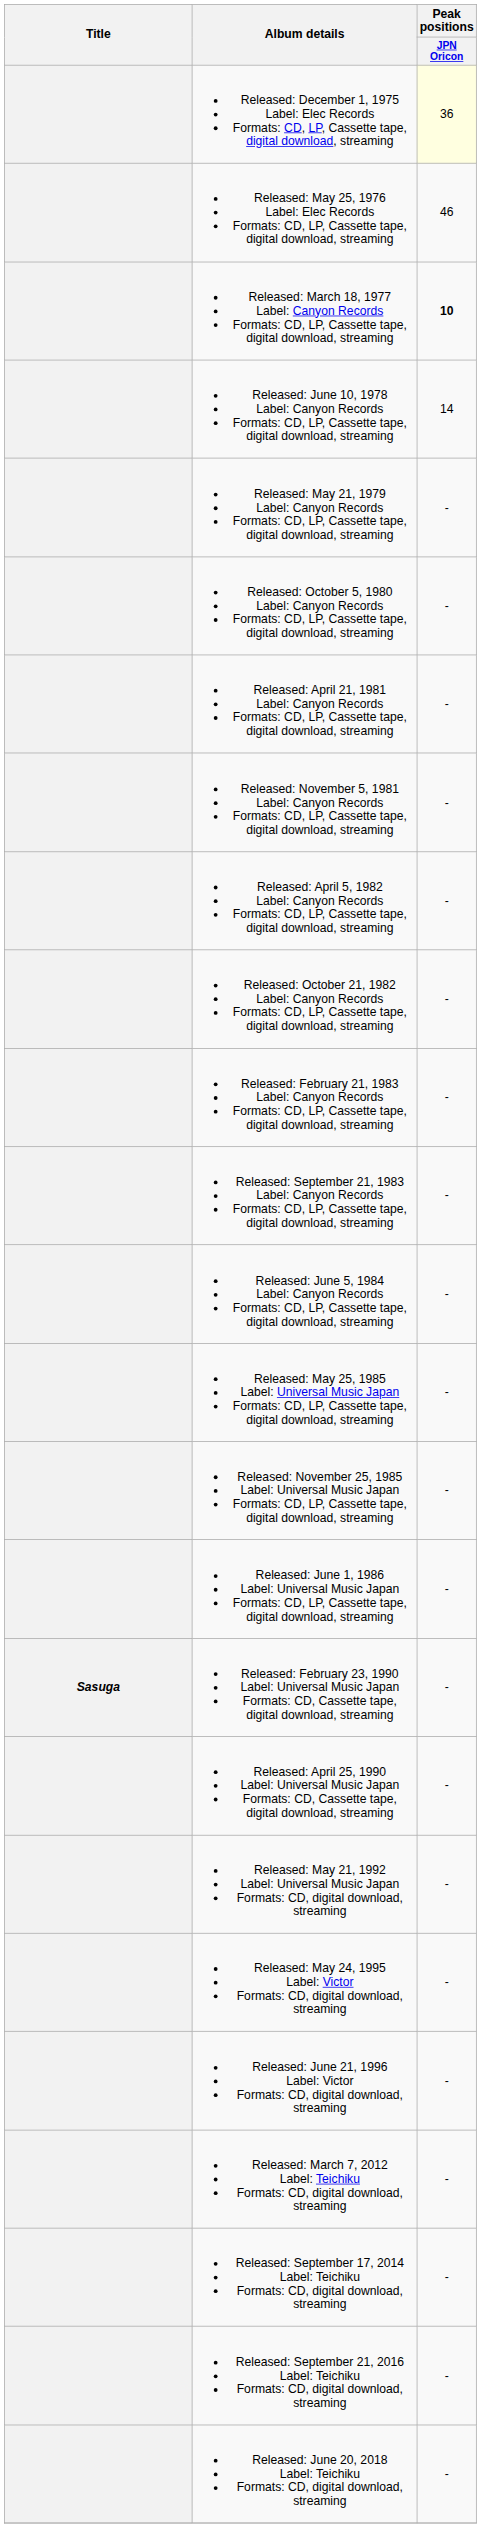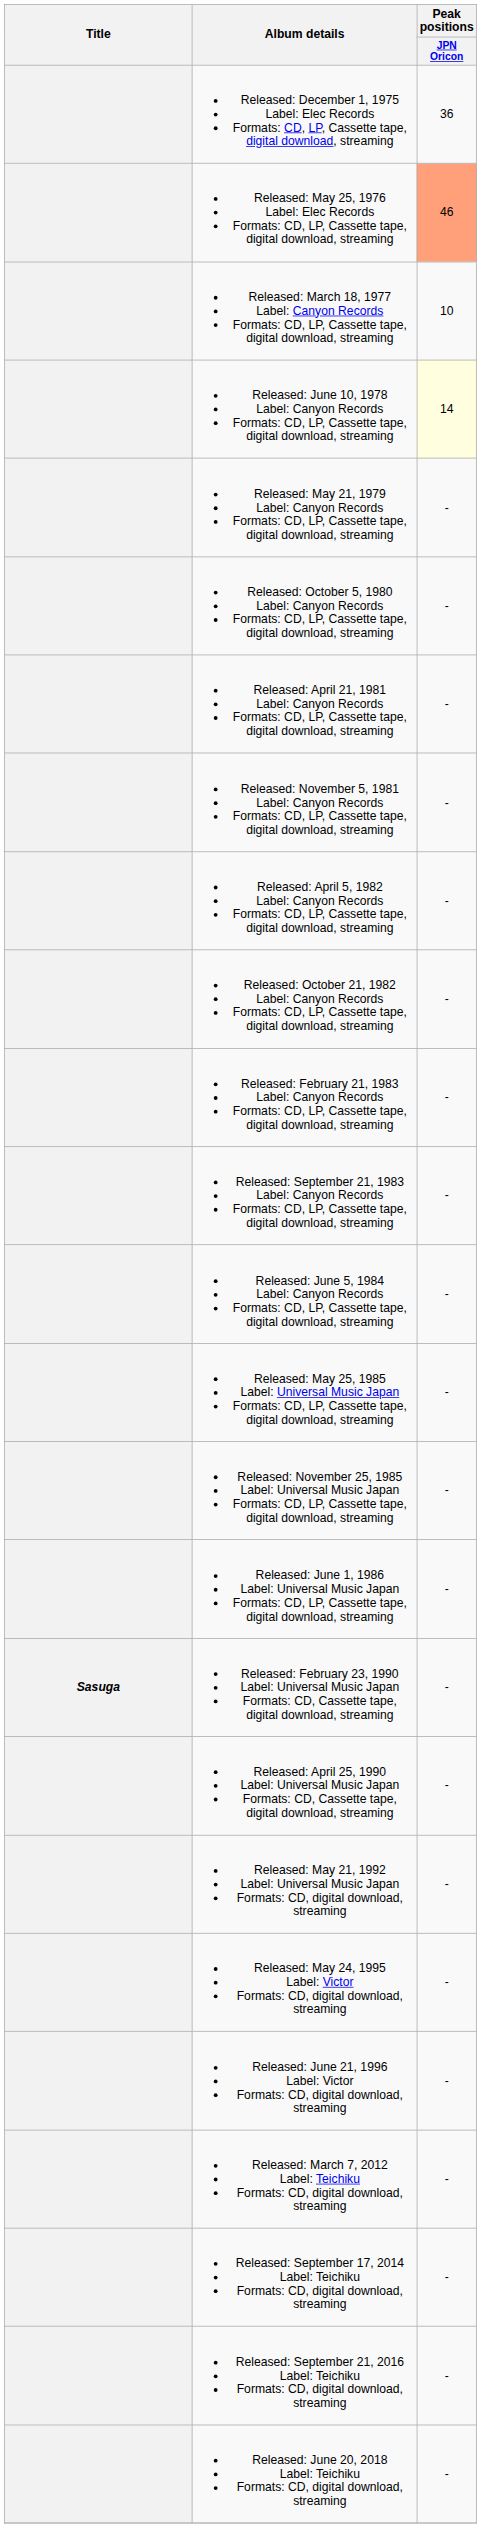(447, 114) lightyellow background -> (447, 114) no background
(447, 212) no background -> (447, 212) lightsalmon background
(447, 310) bold -> (447, 310) normal
(447, 409) no background -> (447, 409) lightyellow background
